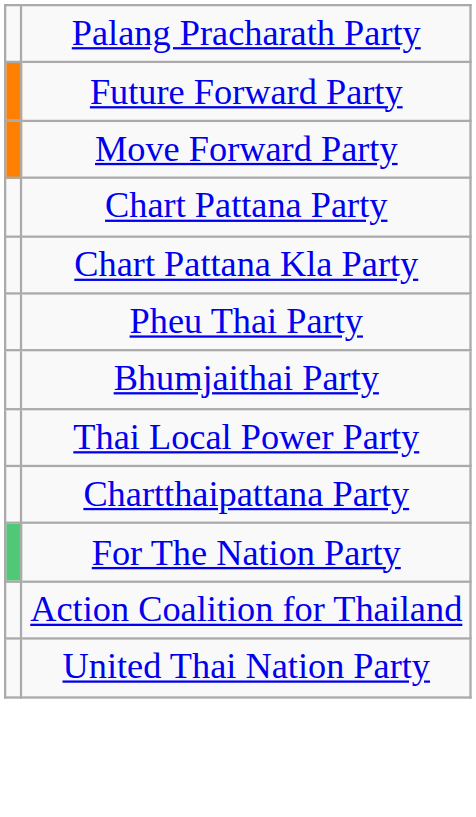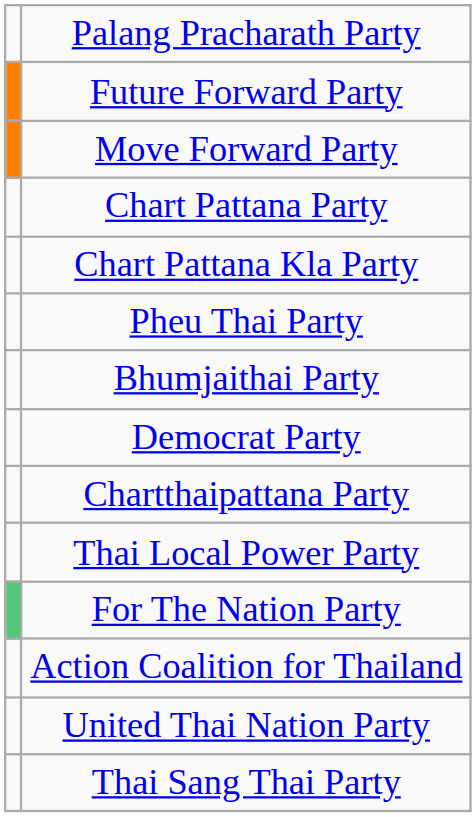+ row: (246, 436)
rows swapped: (246, 494) <-> (246, 436)
+ row: (246, 782)
